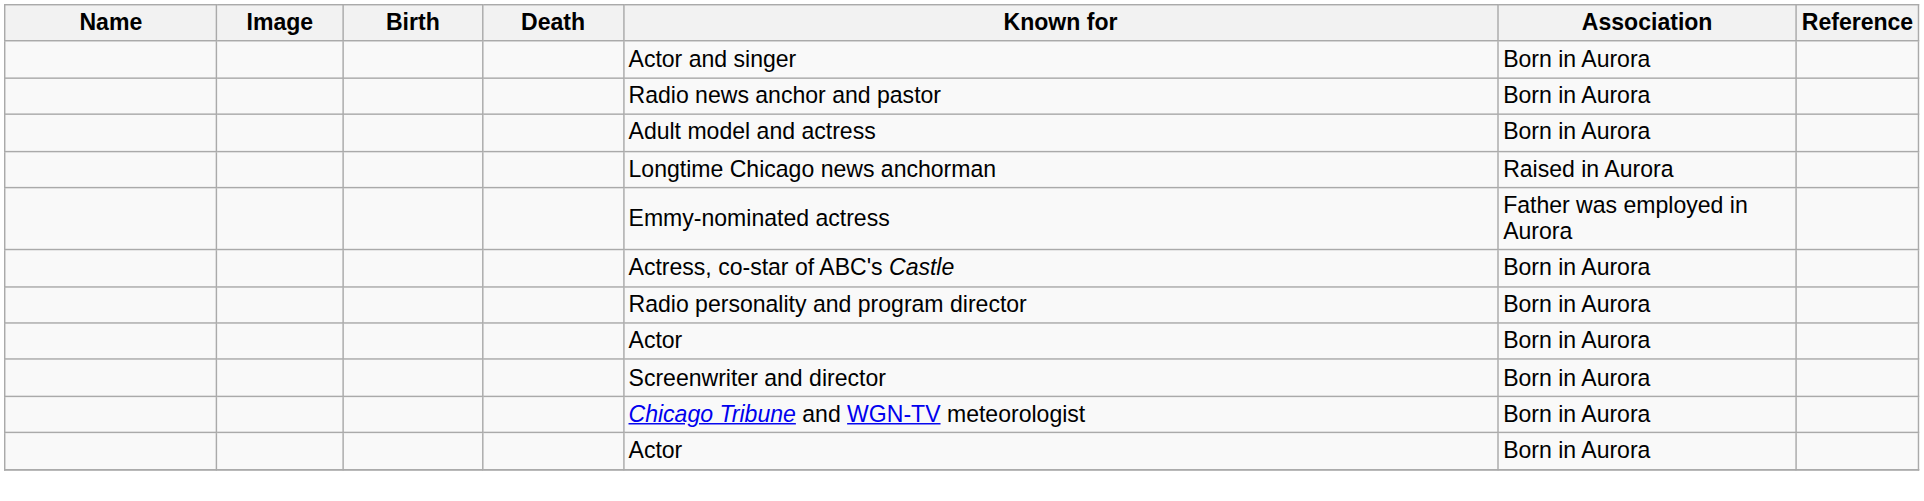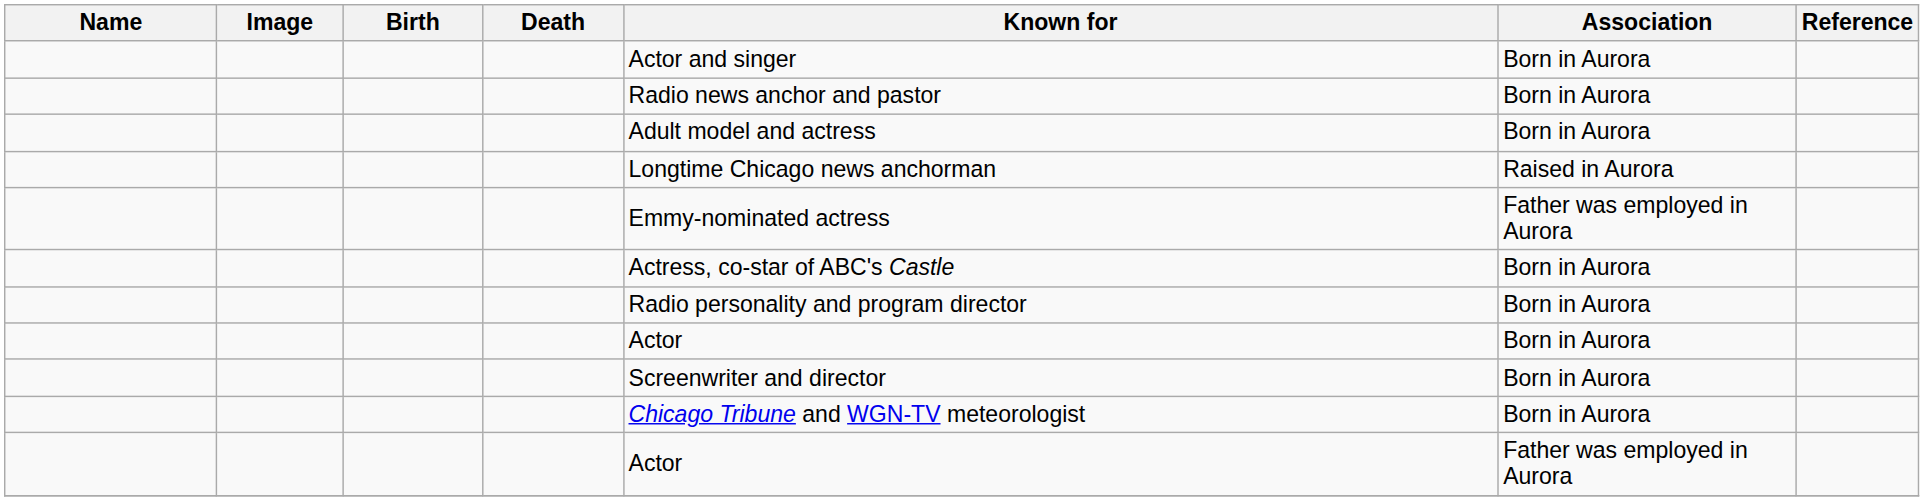(1577, 450) Born in Aurora -> (1625, 463) Father was employed in Aurora
